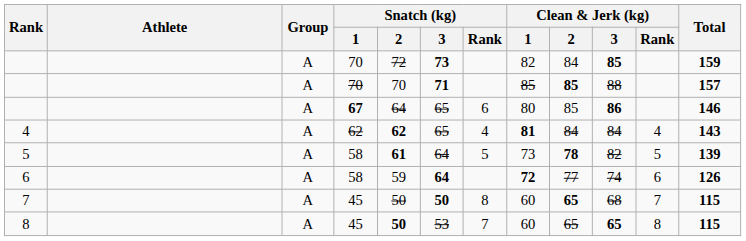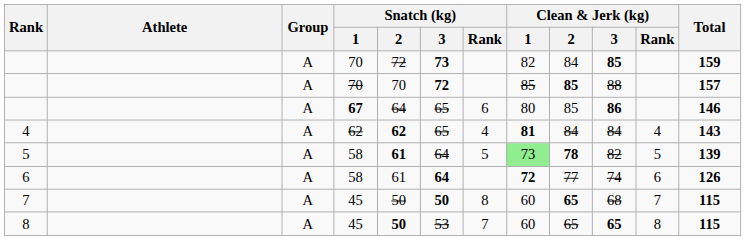(442, 85) 71 -> (442, 85) 72
(528, 154) no background -> (528, 154) lightgreen background
(399, 177) 59 -> (399, 177) 61
